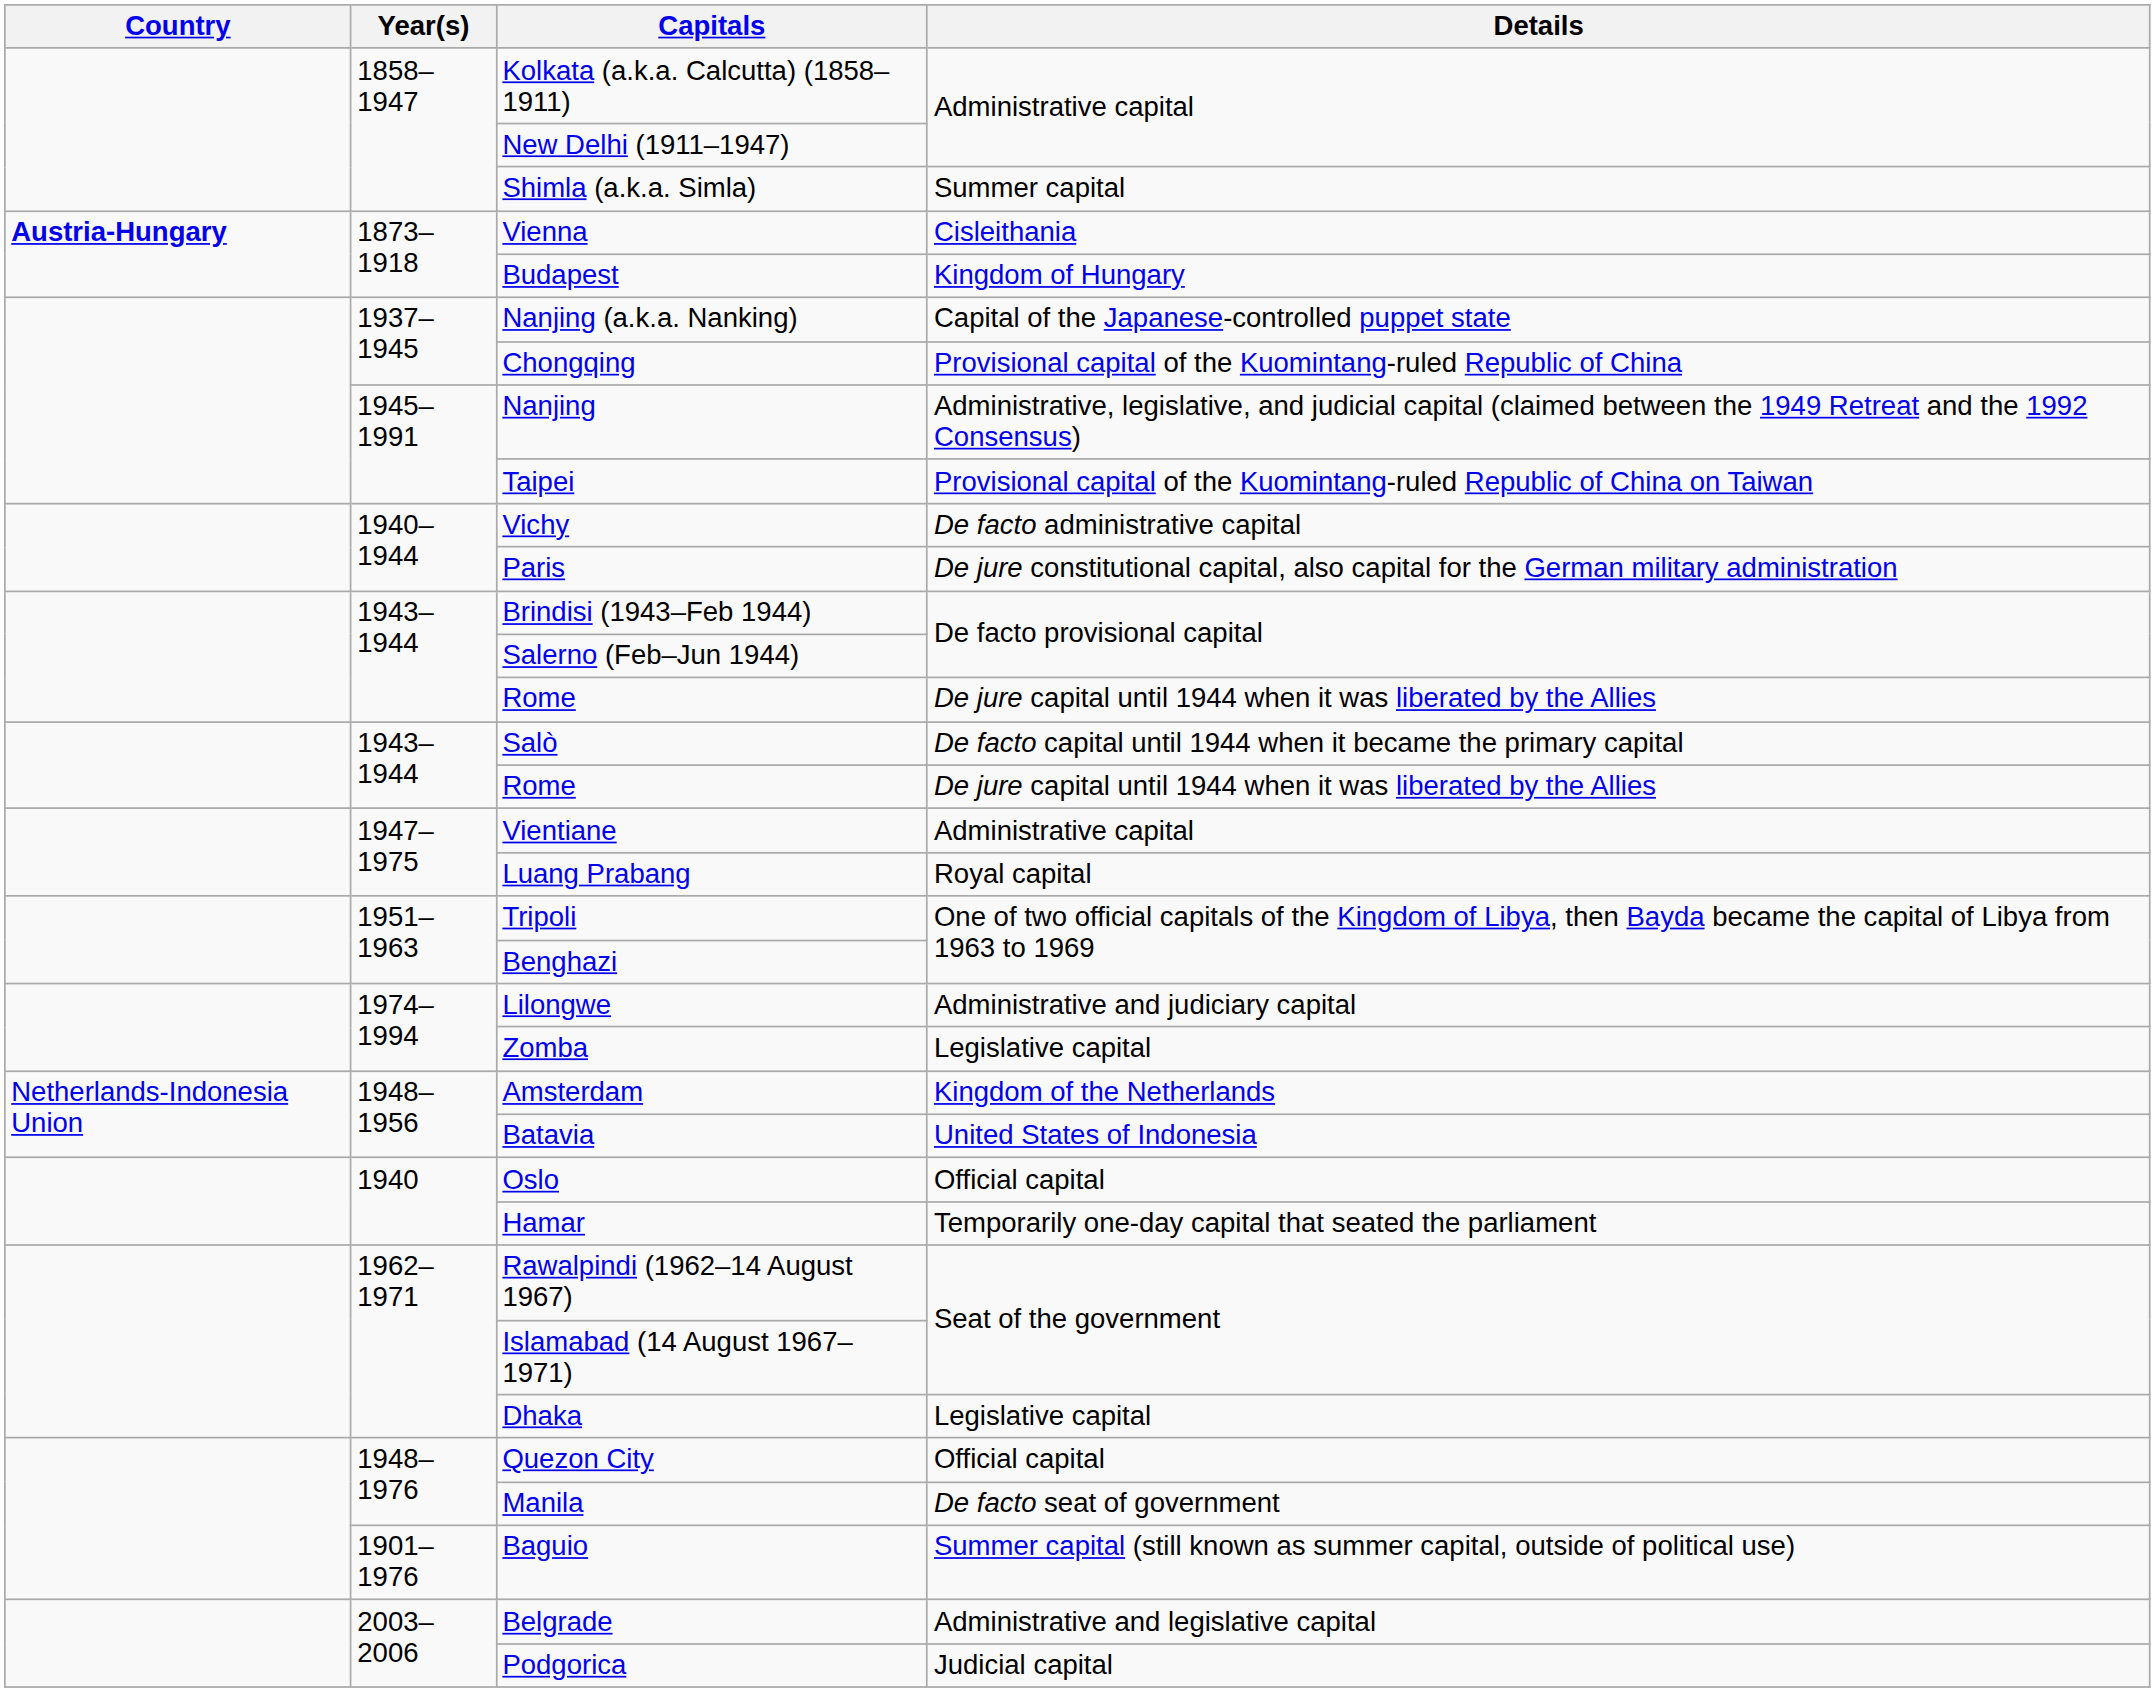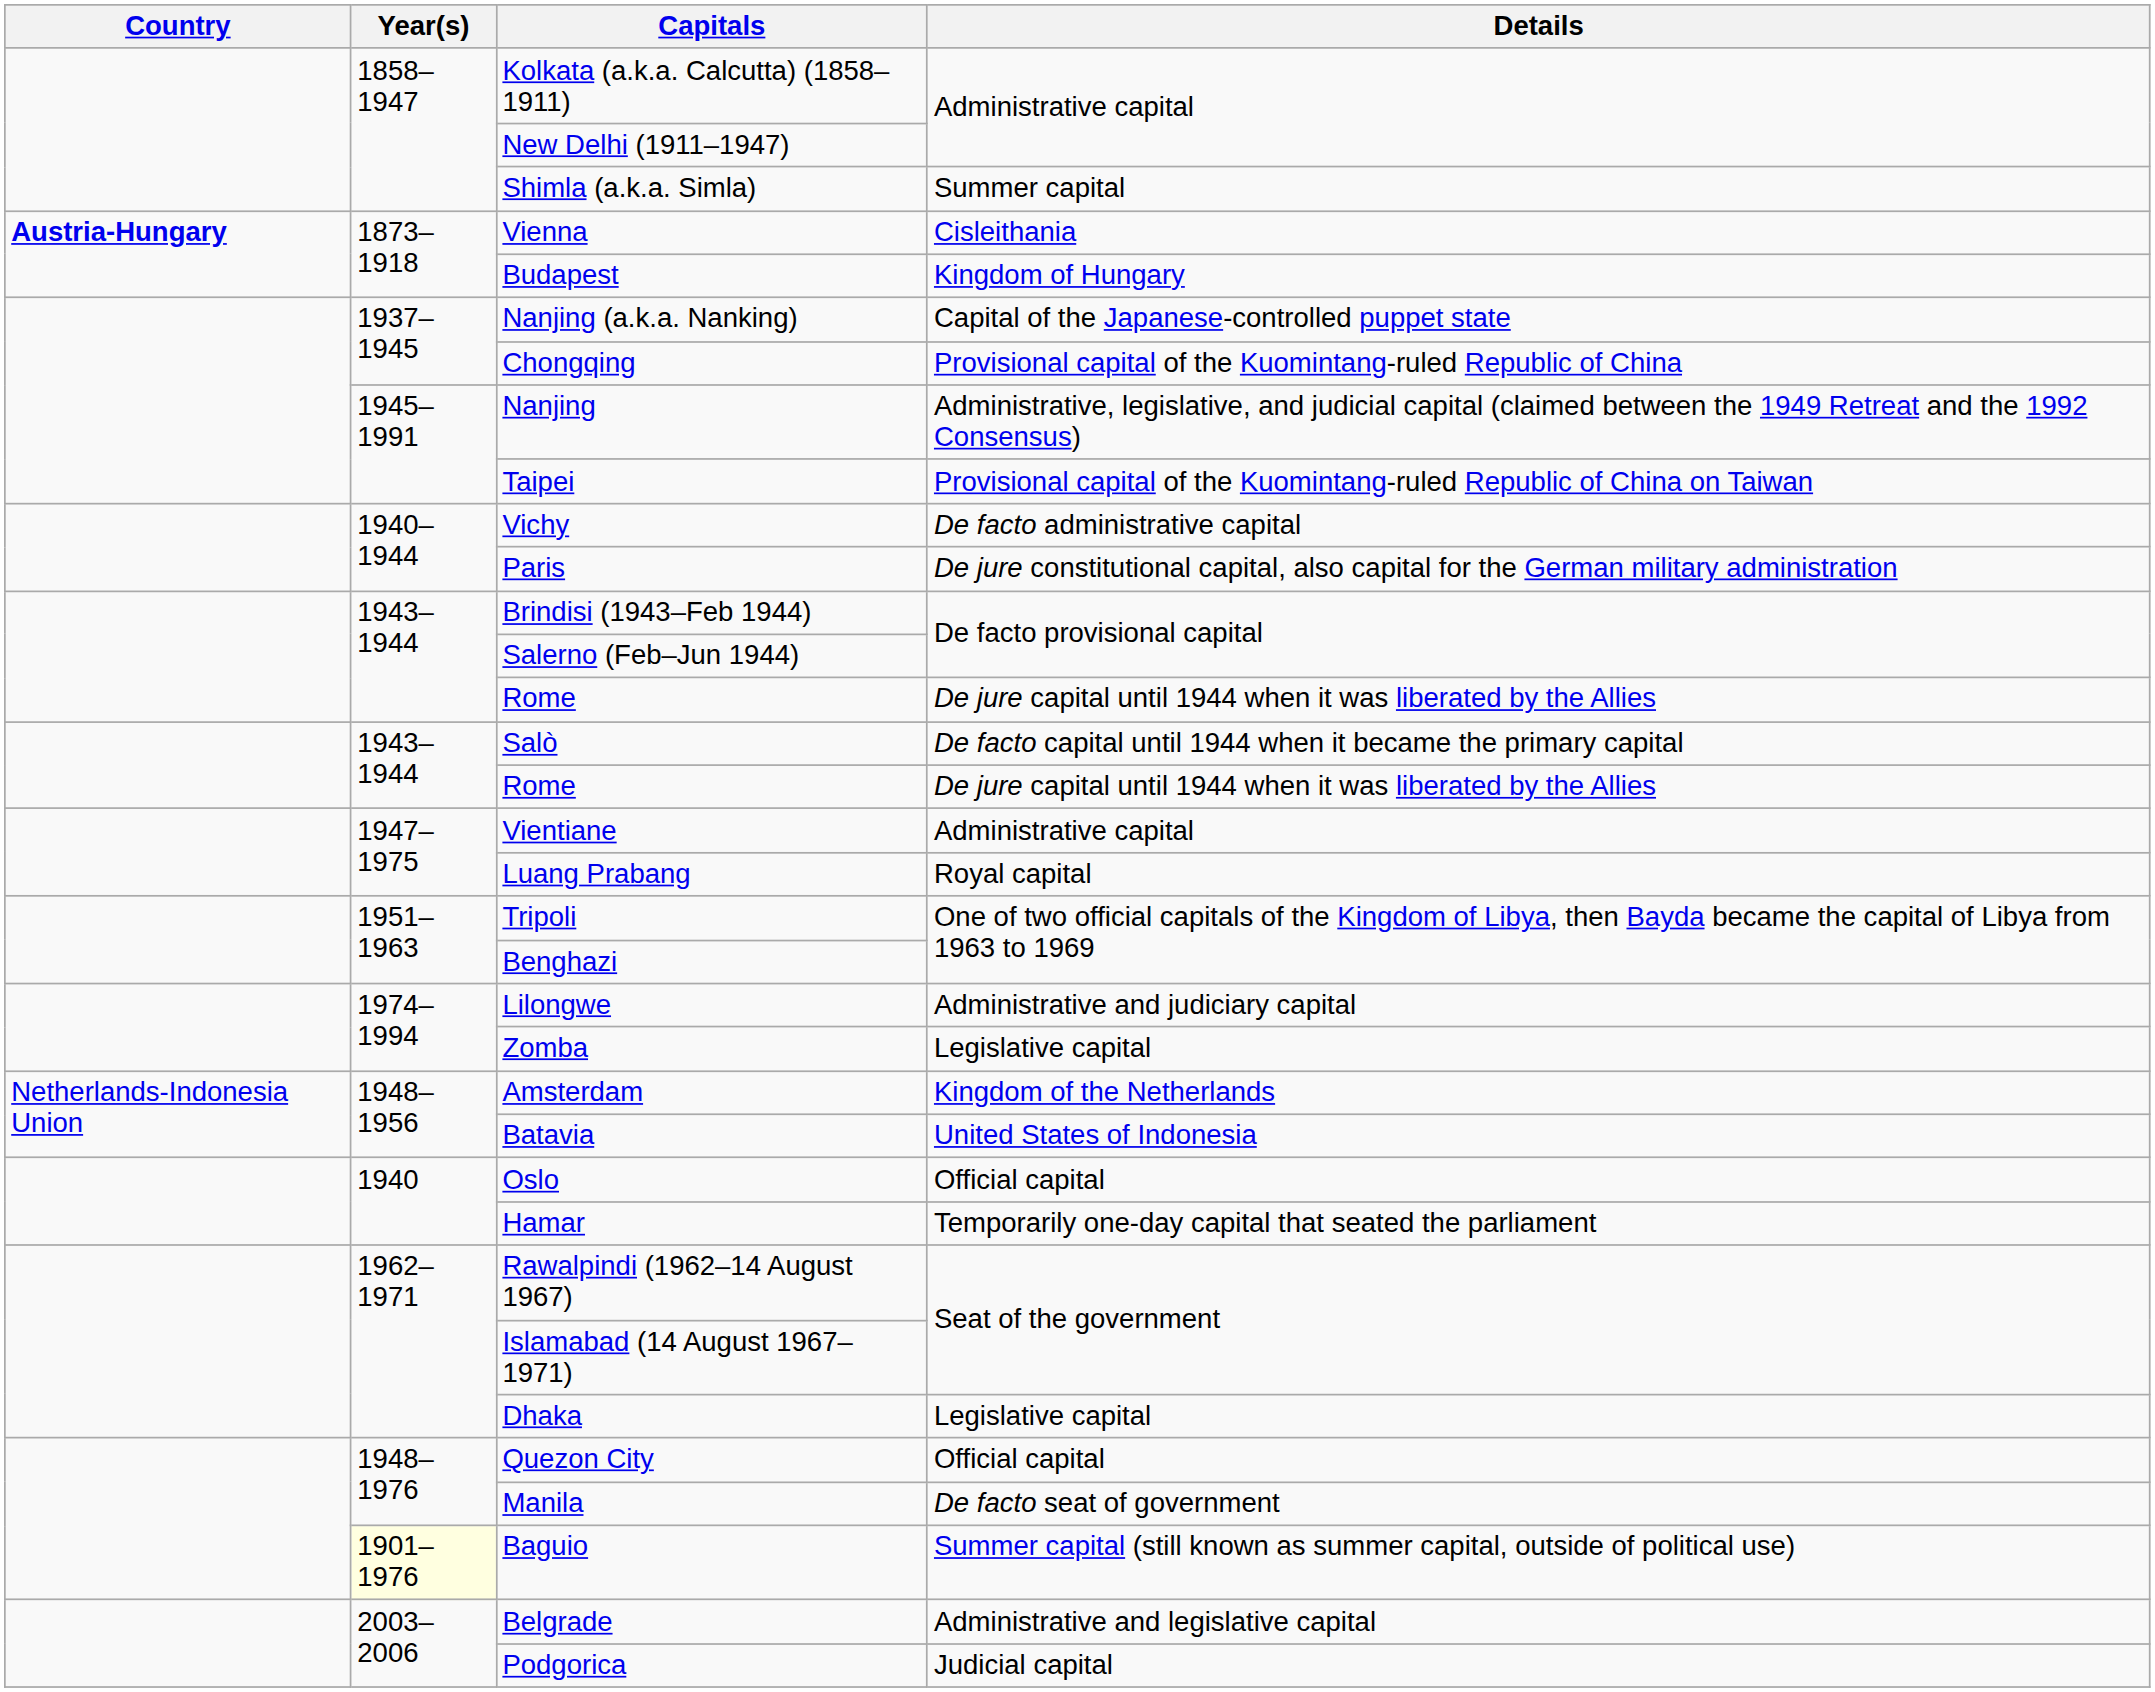(396, 1562) no background -> (396, 1562) lightyellow background
